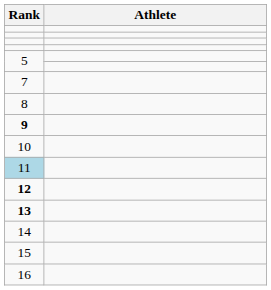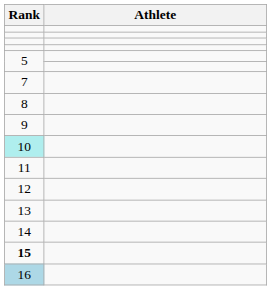(24, 125) bold -> (24, 125) normal
(24, 146) no background -> (24, 146) paleturquoise background
(24, 167) lightblue background -> (24, 167) no background
(24, 189) bold -> (24, 189) normal
(24, 210) bold -> (24, 210) normal
(24, 253) normal -> (24, 253) bold
(24, 274) no background -> (24, 274) lightblue background
